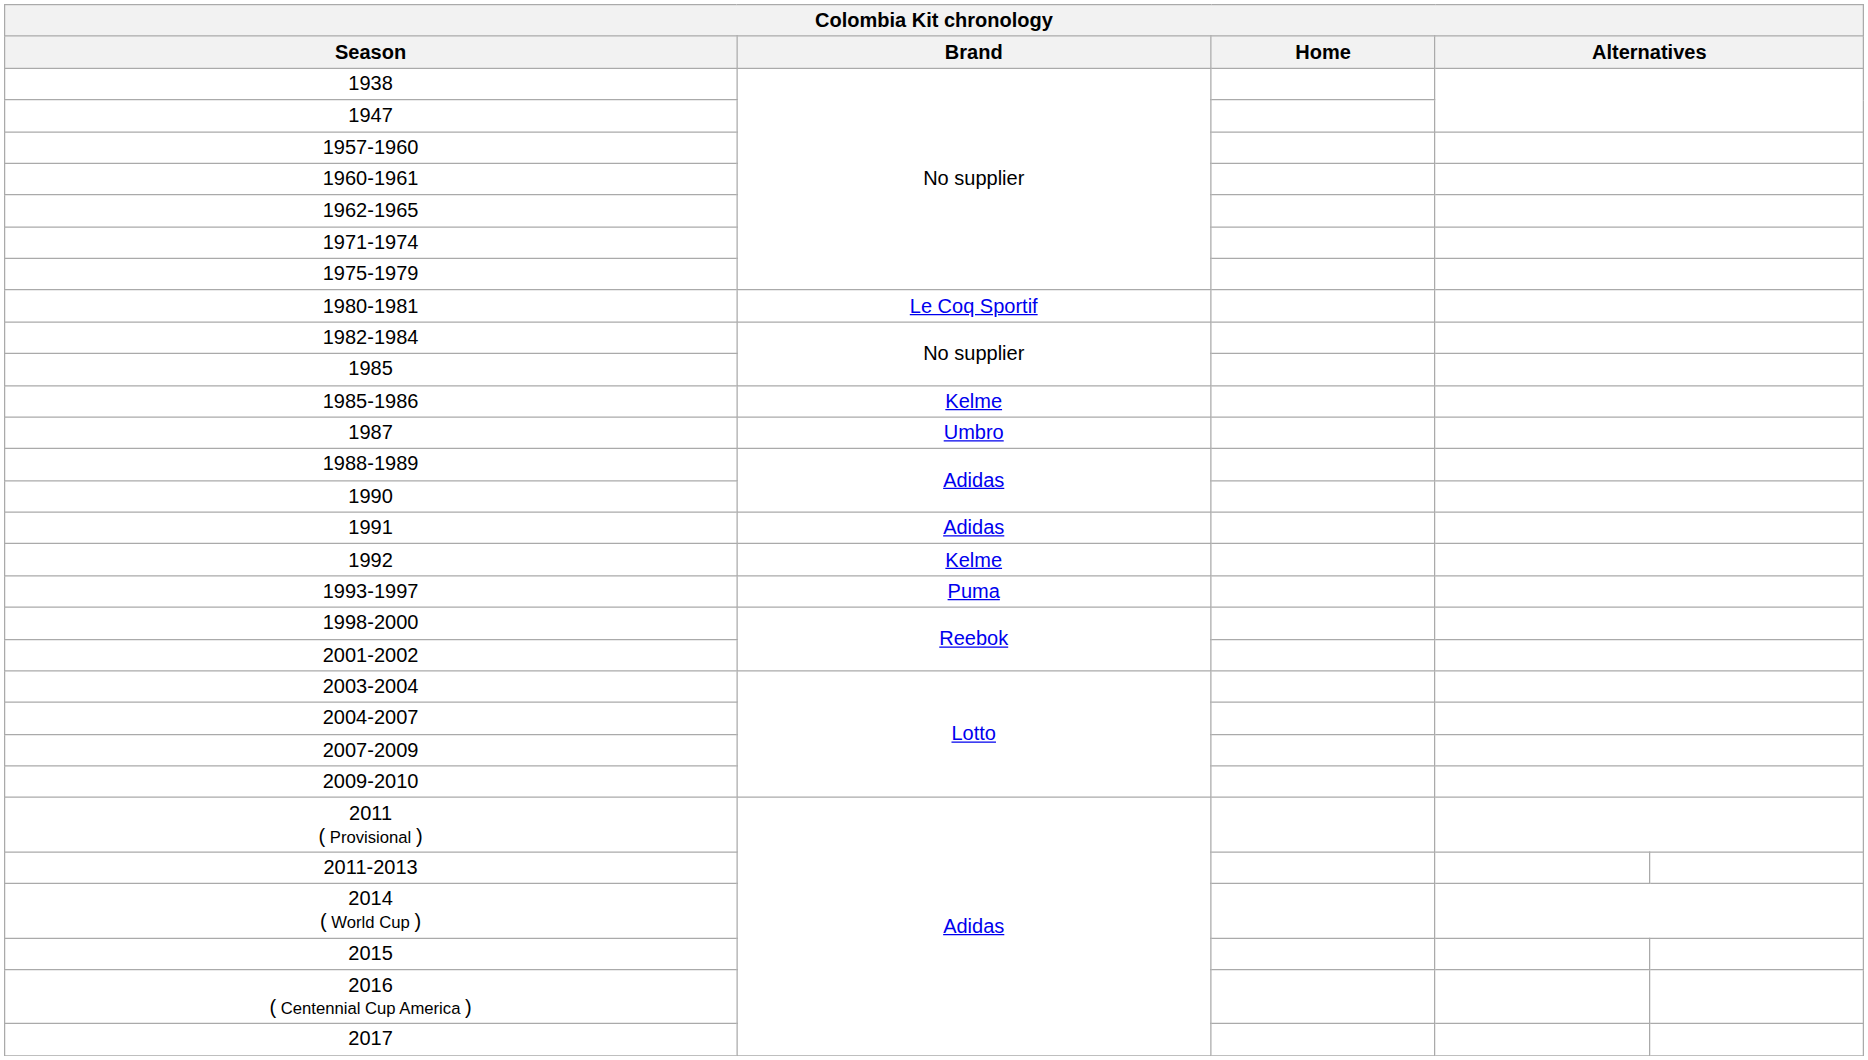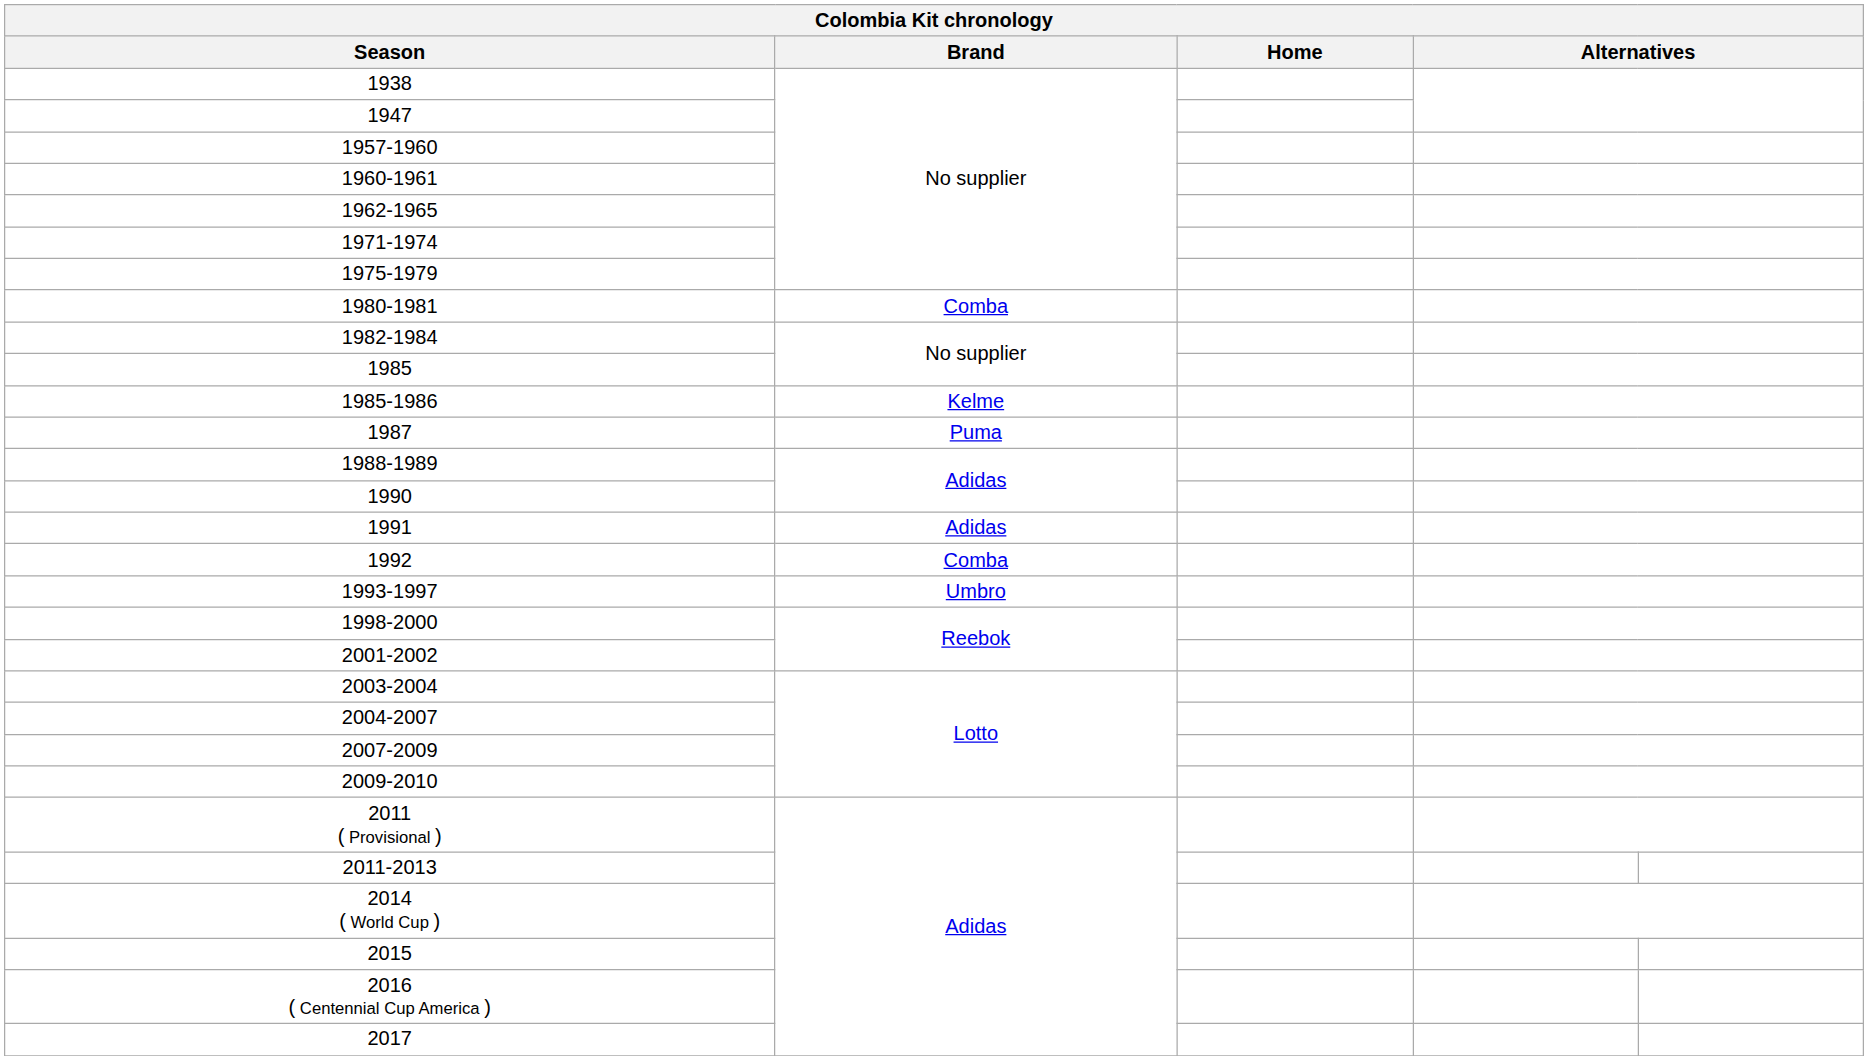(974, 305) Le Coq Sportif -> (976, 305) Comba
(974, 432) Umbro -> (976, 432) Puma
(974, 559) Kelme -> (976, 559) Comba
(974, 591) Puma -> (976, 591) Umbro
